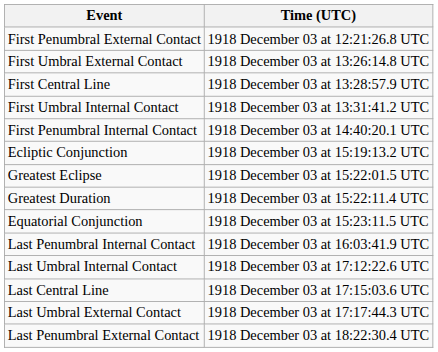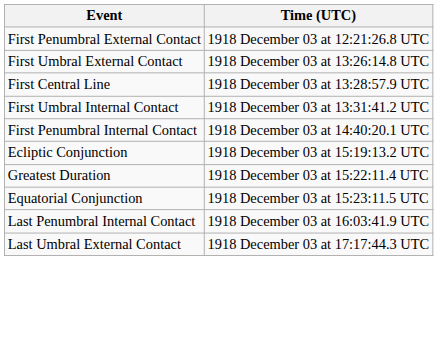- row: (55, 175)
- row: (92, 267)
- row: (58, 289)
- row: (104, 335)
